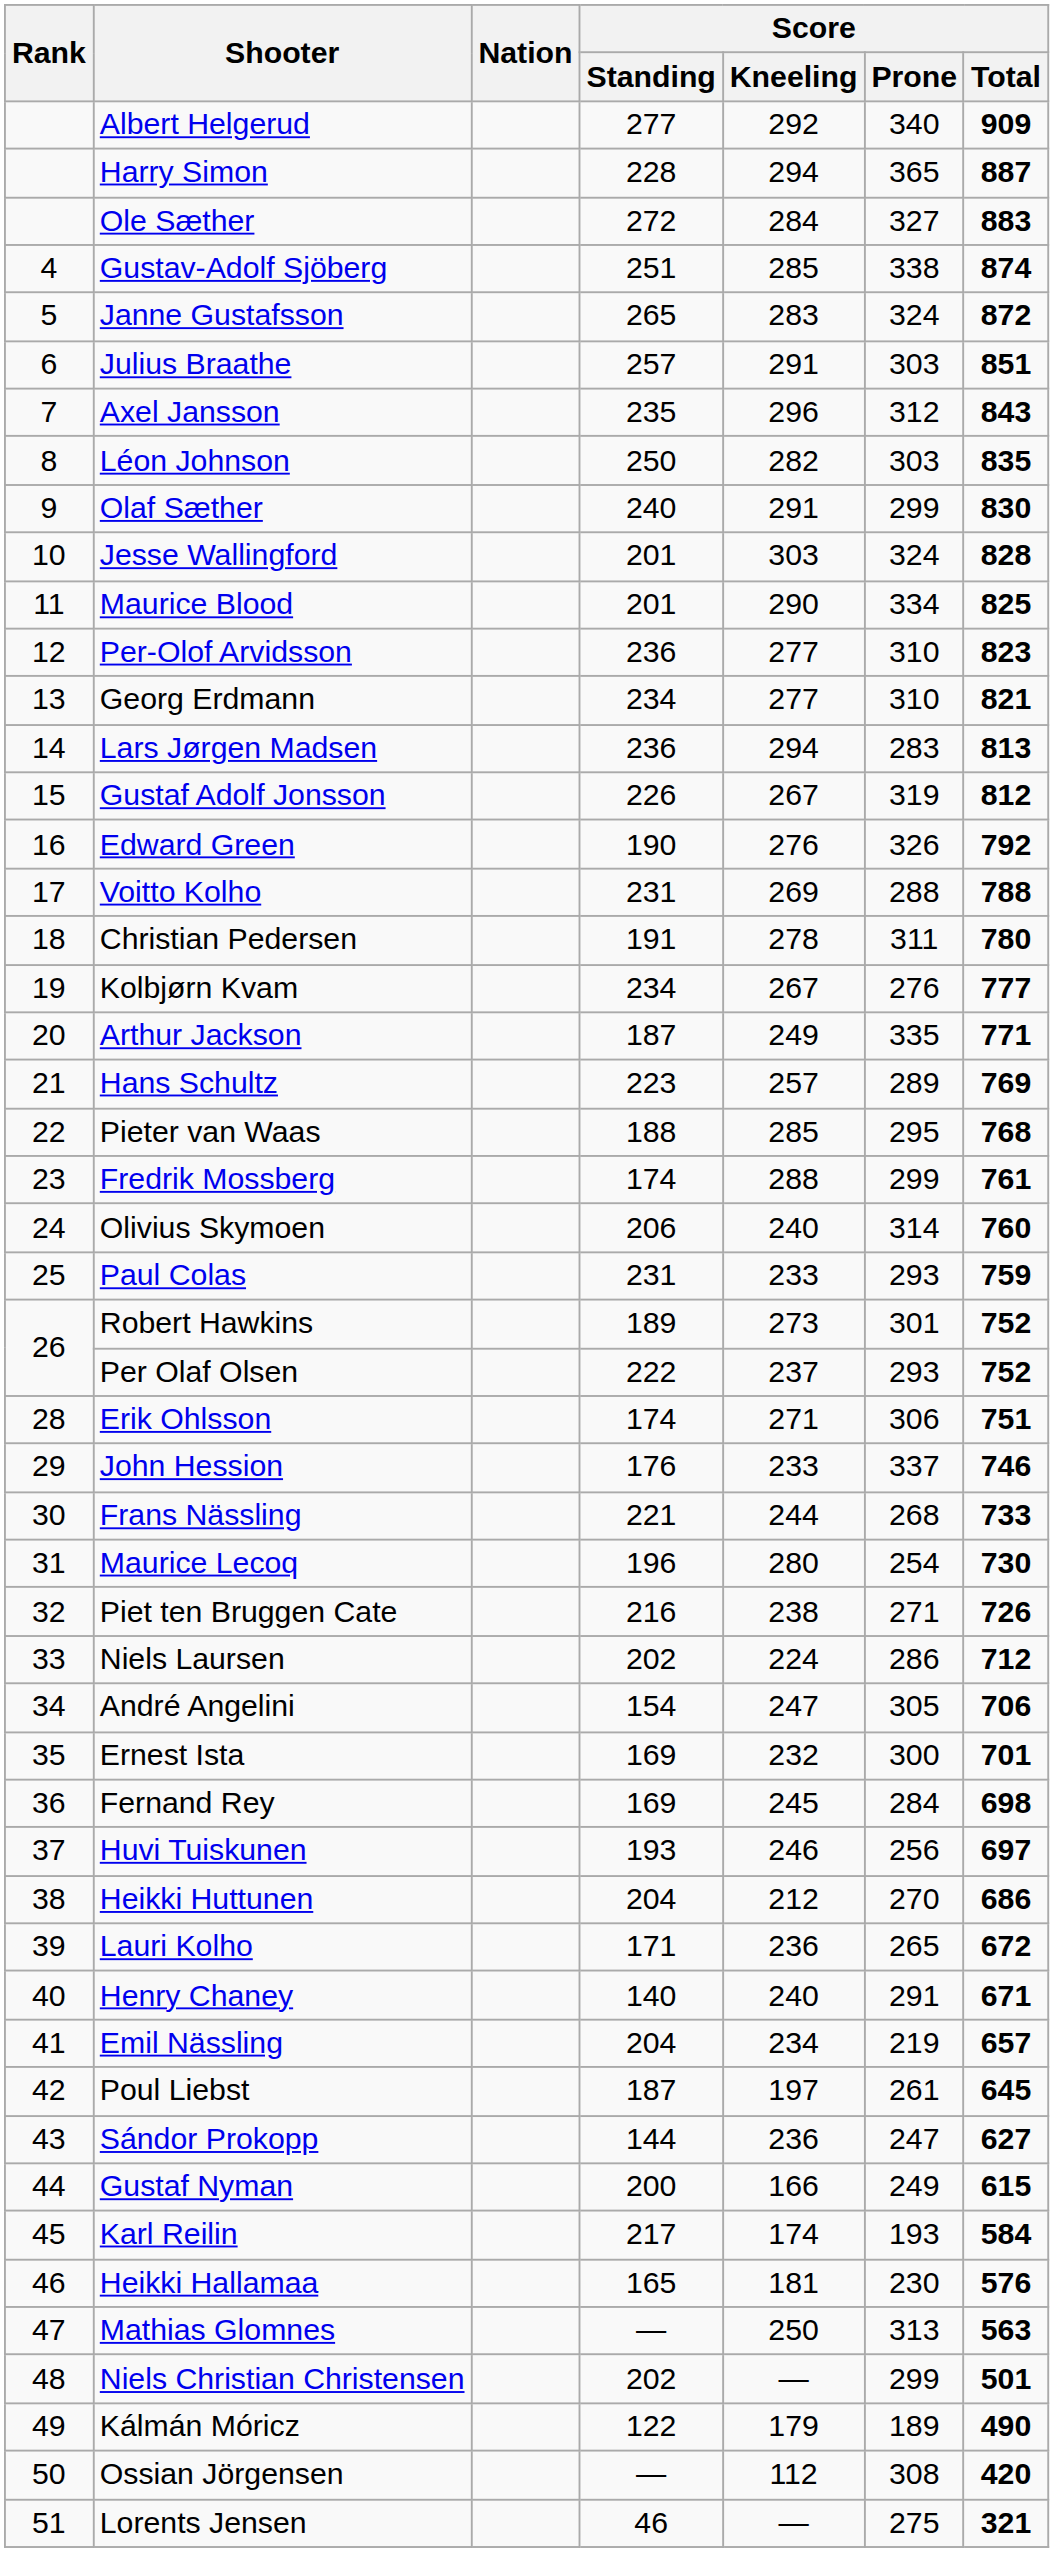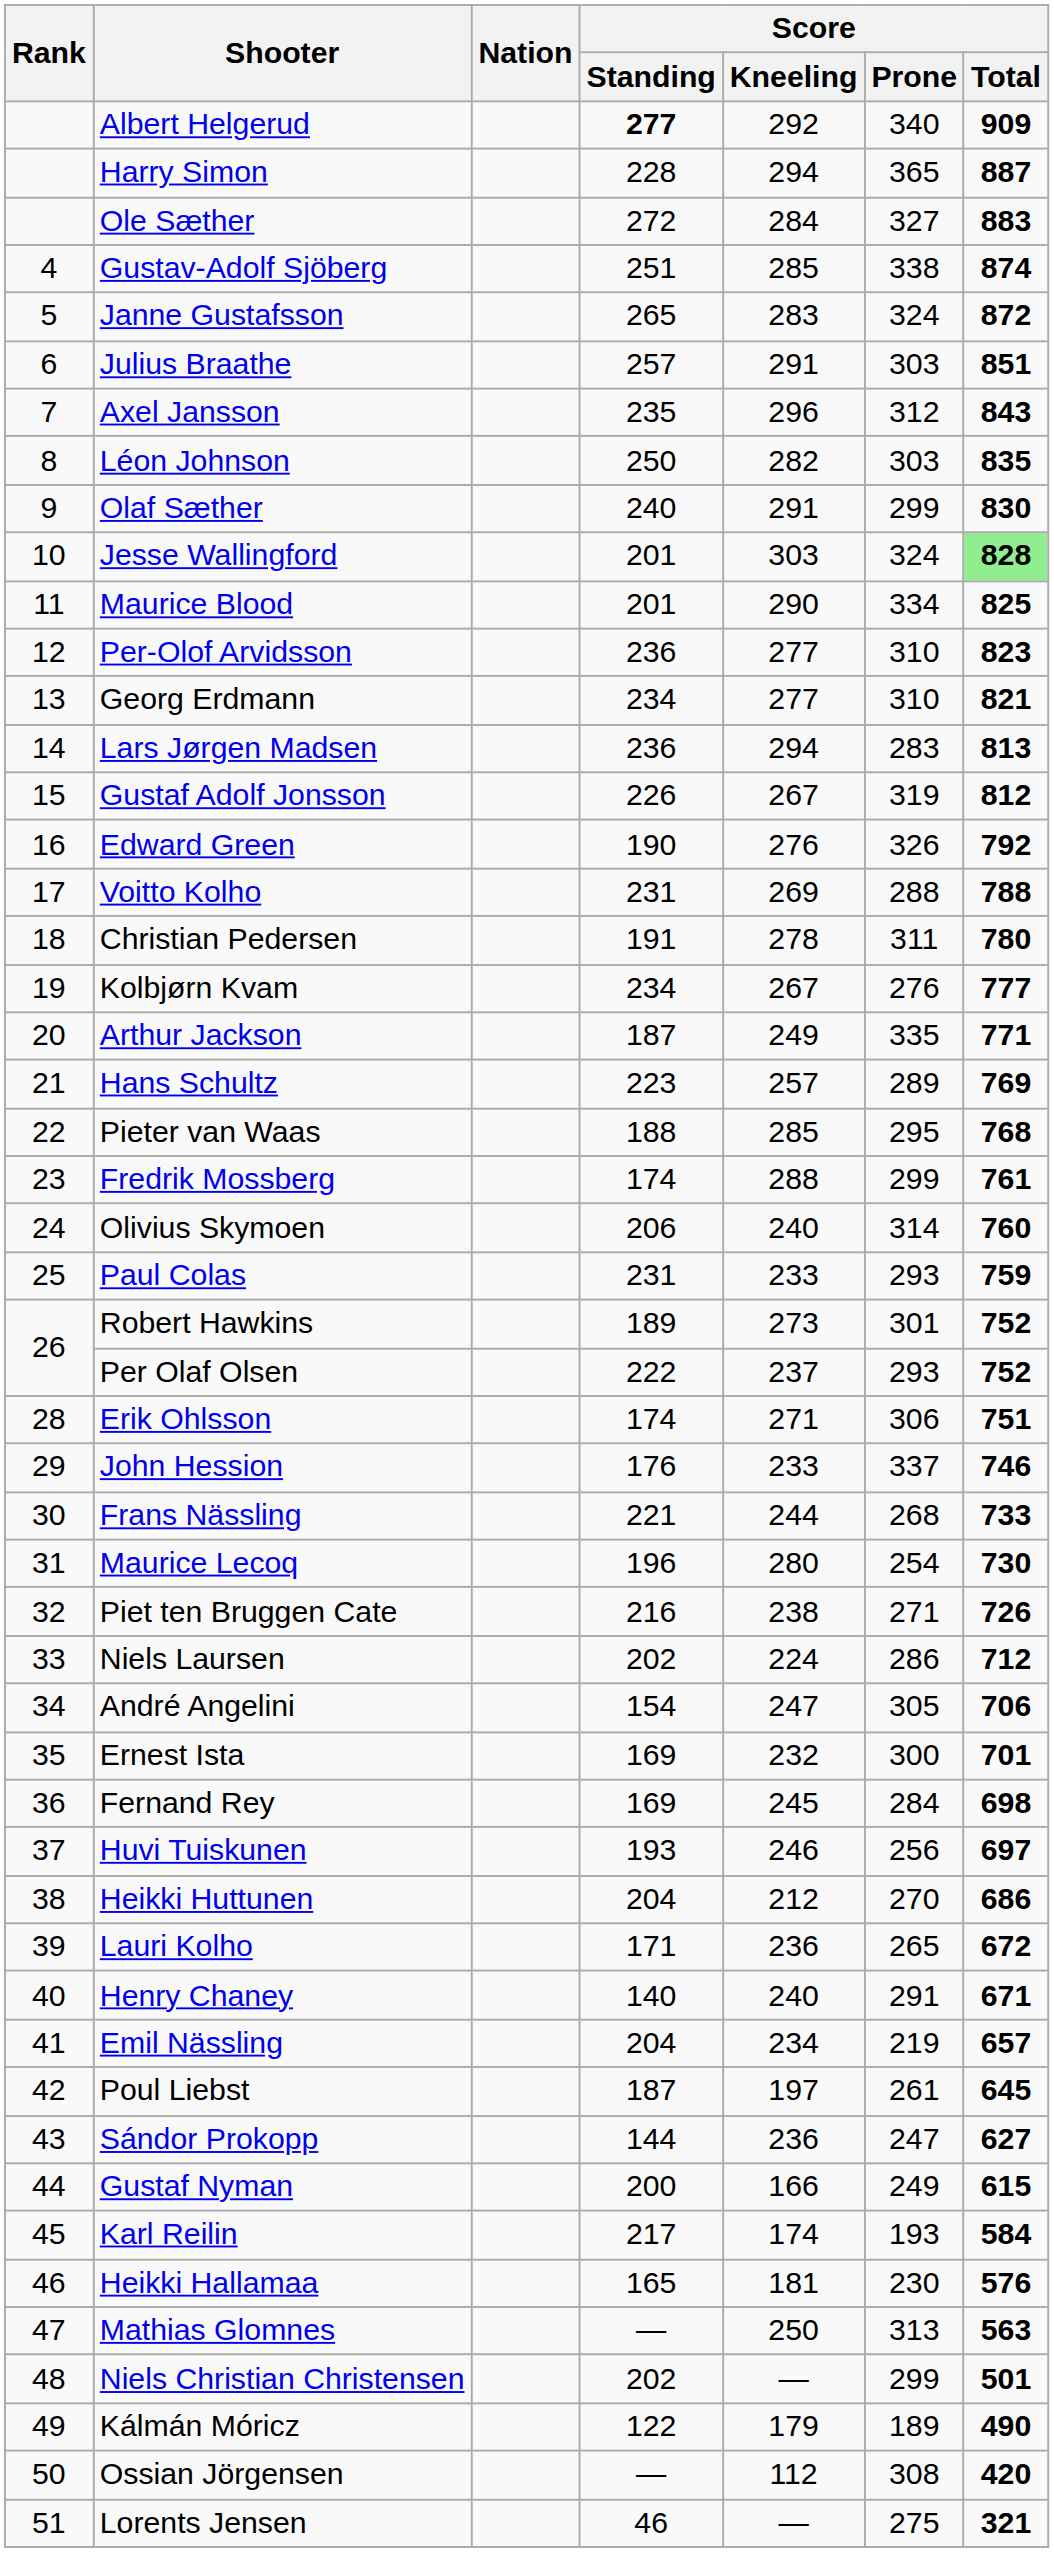(651, 124) normal -> (651, 124) bold
(1006, 556) no background -> (1006, 556) lightgreen background
